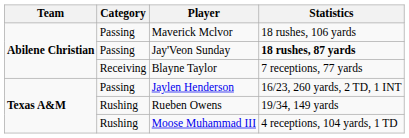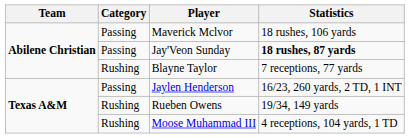(123, 68) Receiving -> (120, 68) Rushing
